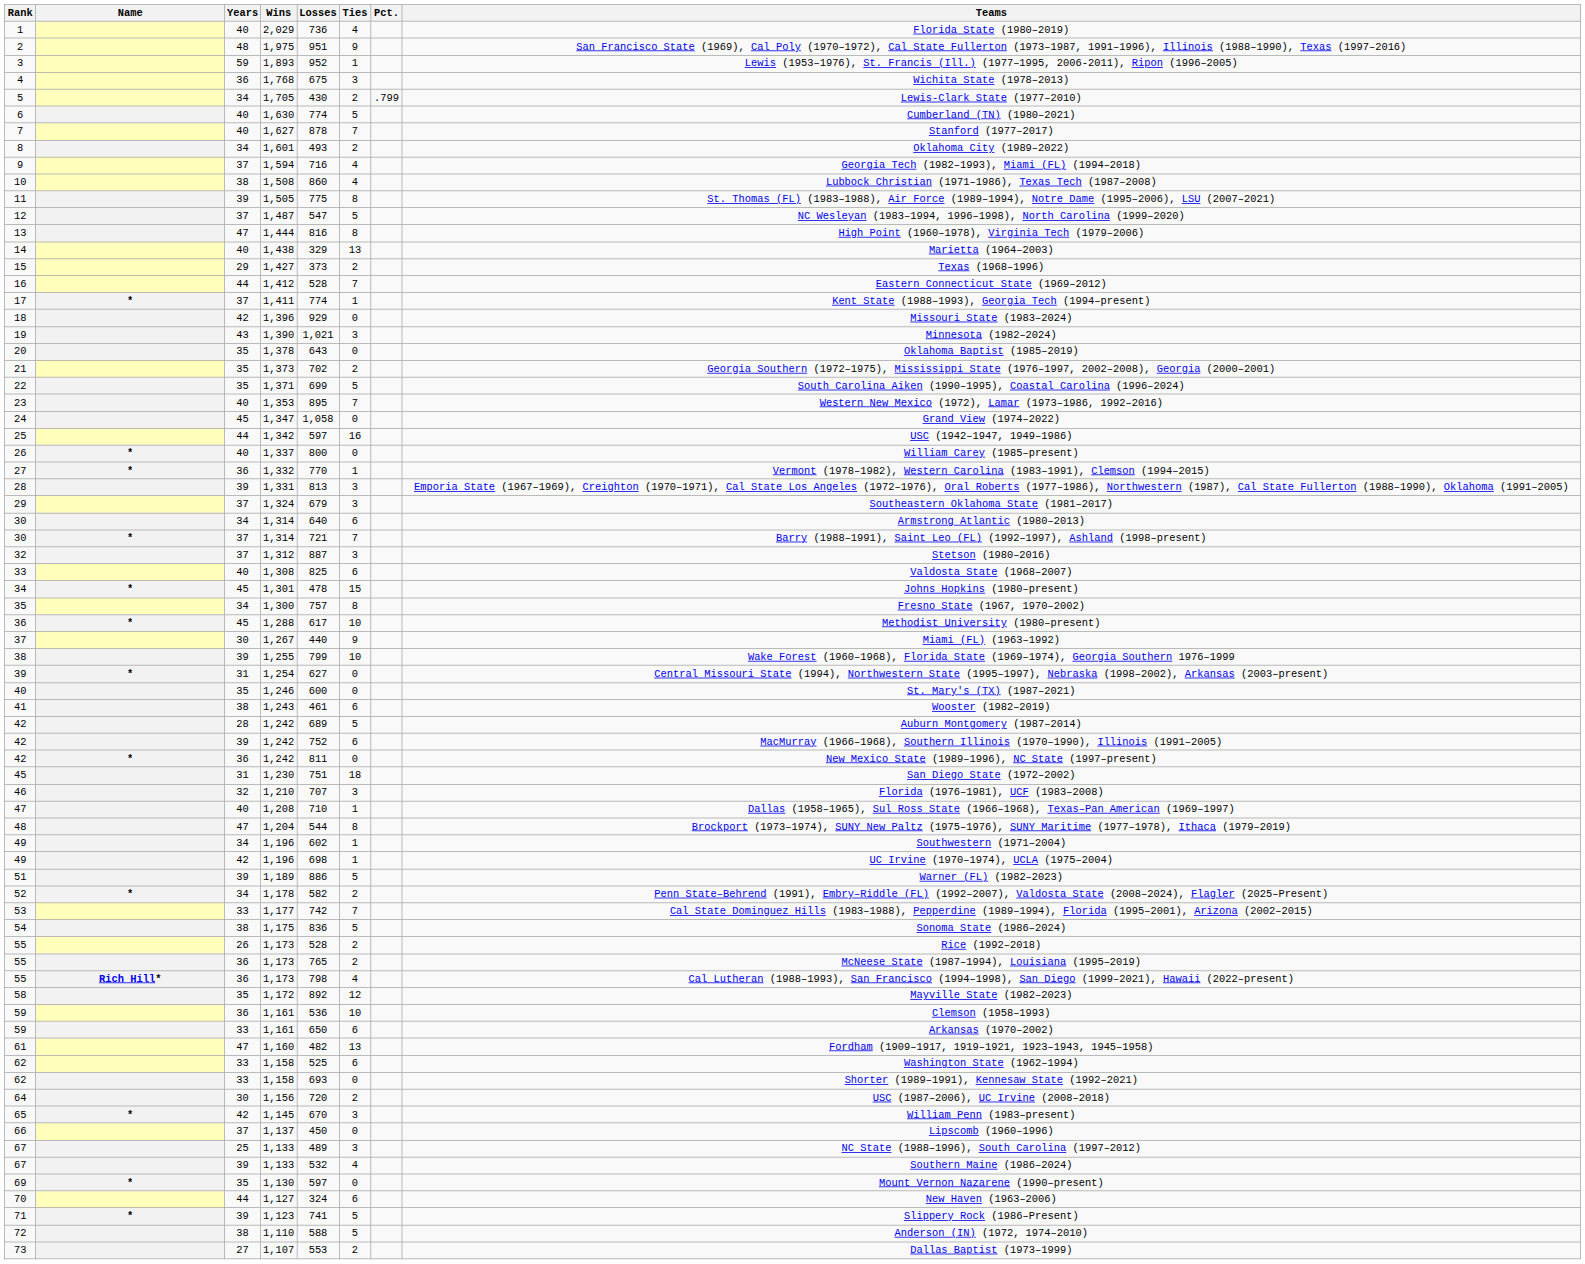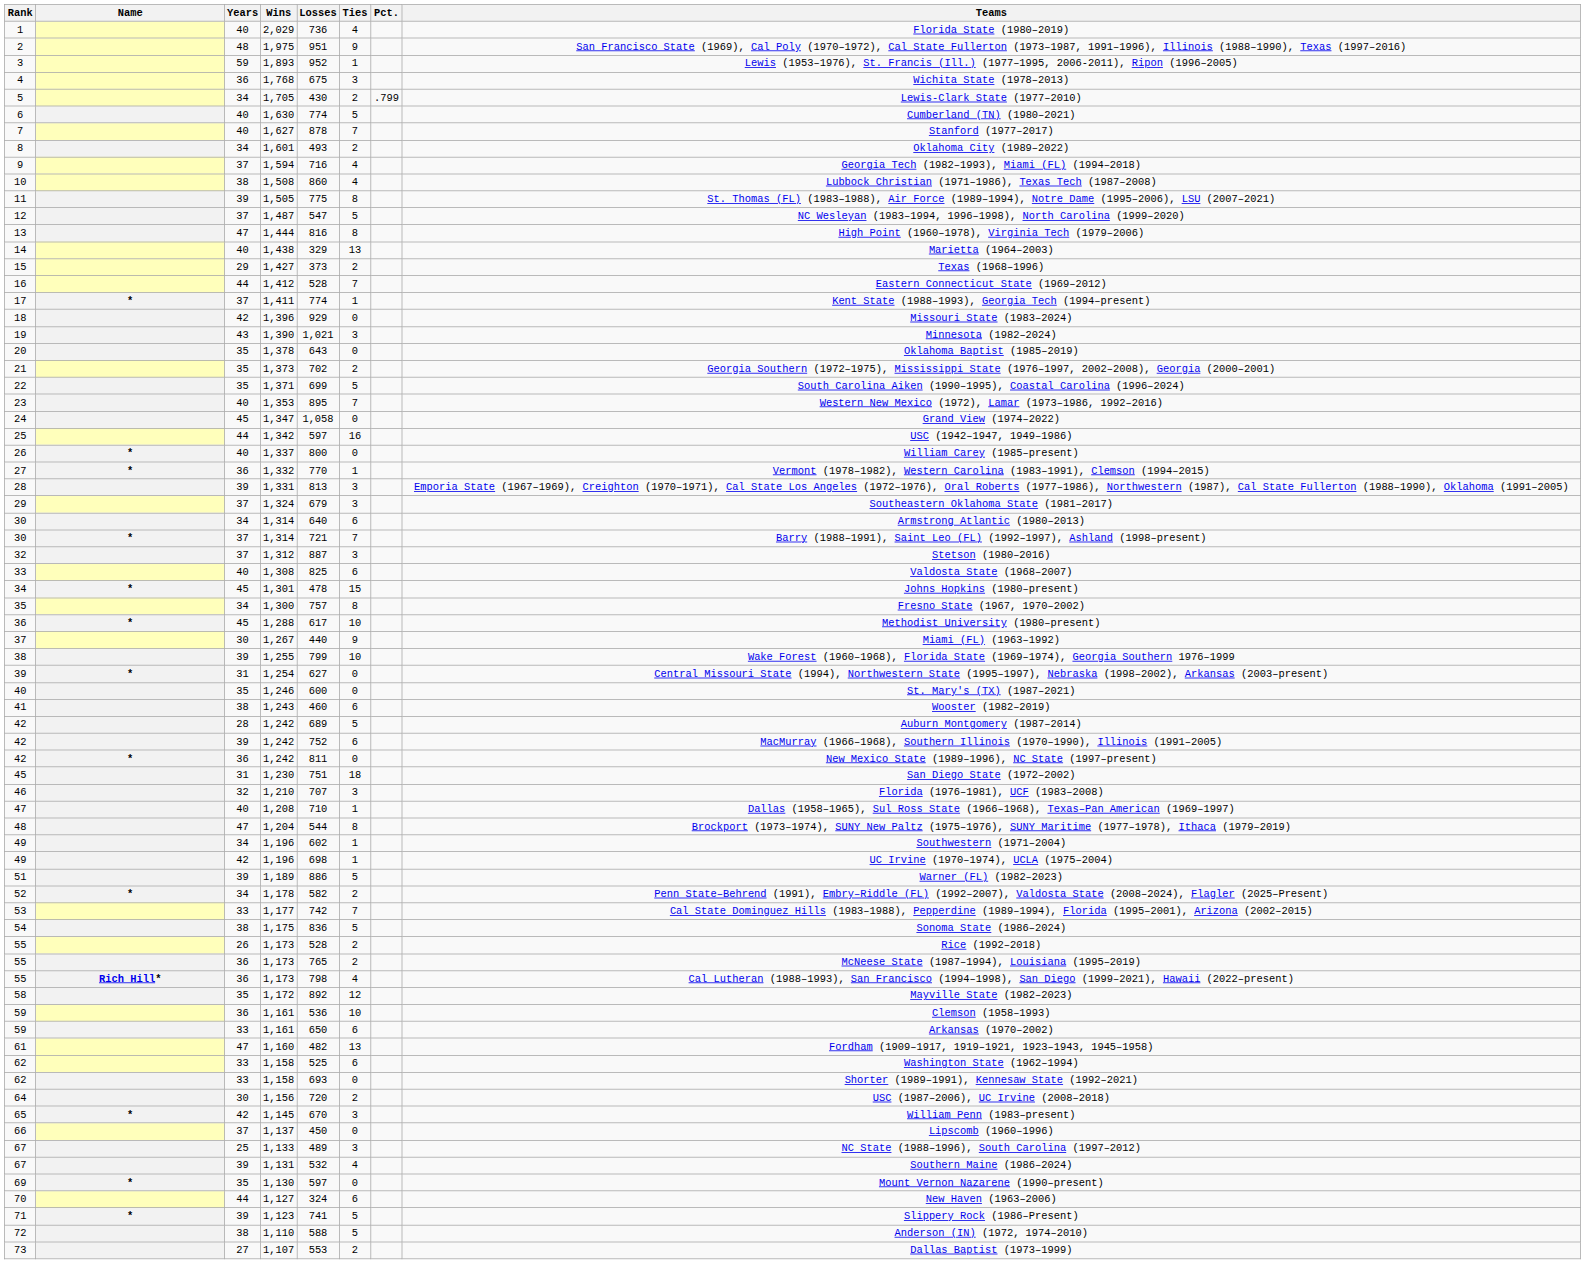(318, 708) 461 -> (318, 708) 460
(279, 1165) 1,133 -> (279, 1165) 1,131
